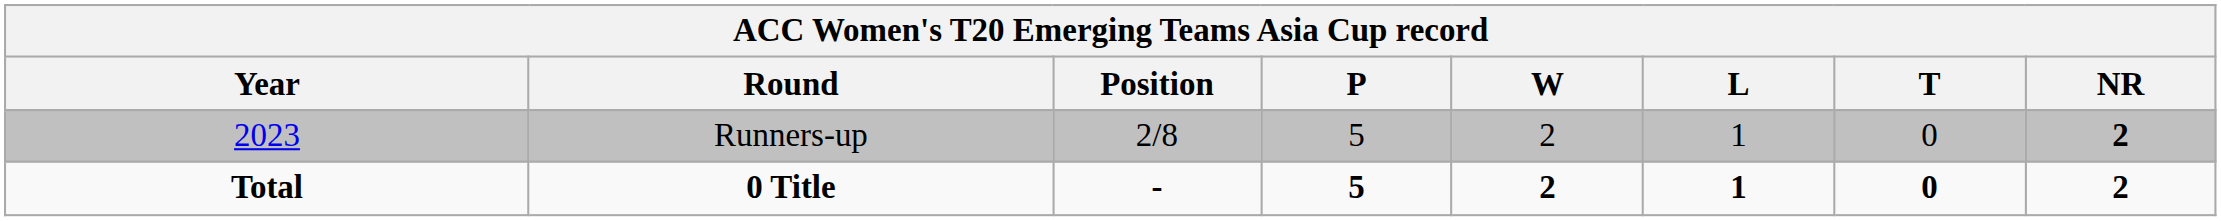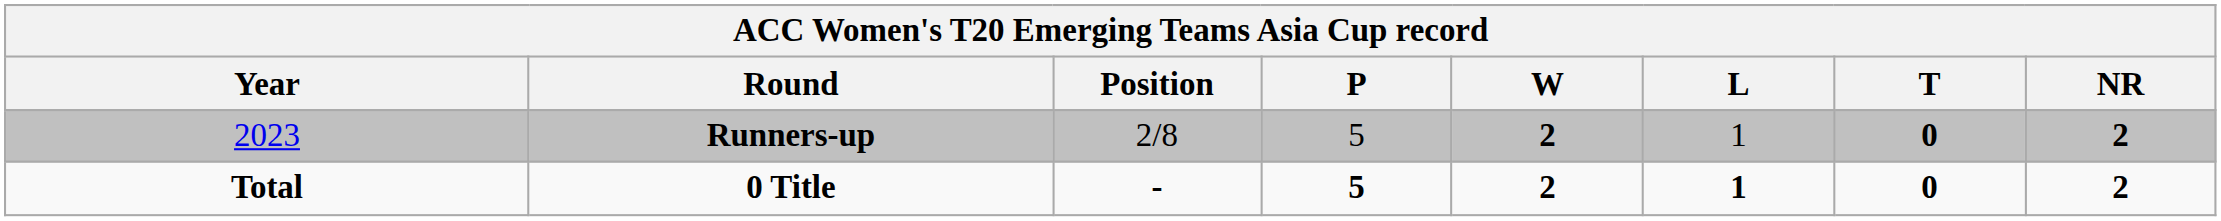(791, 135) normal -> (791, 135) bold
(1547, 135) normal -> (1547, 135) bold
(1929, 135) normal -> (1929, 135) bold
